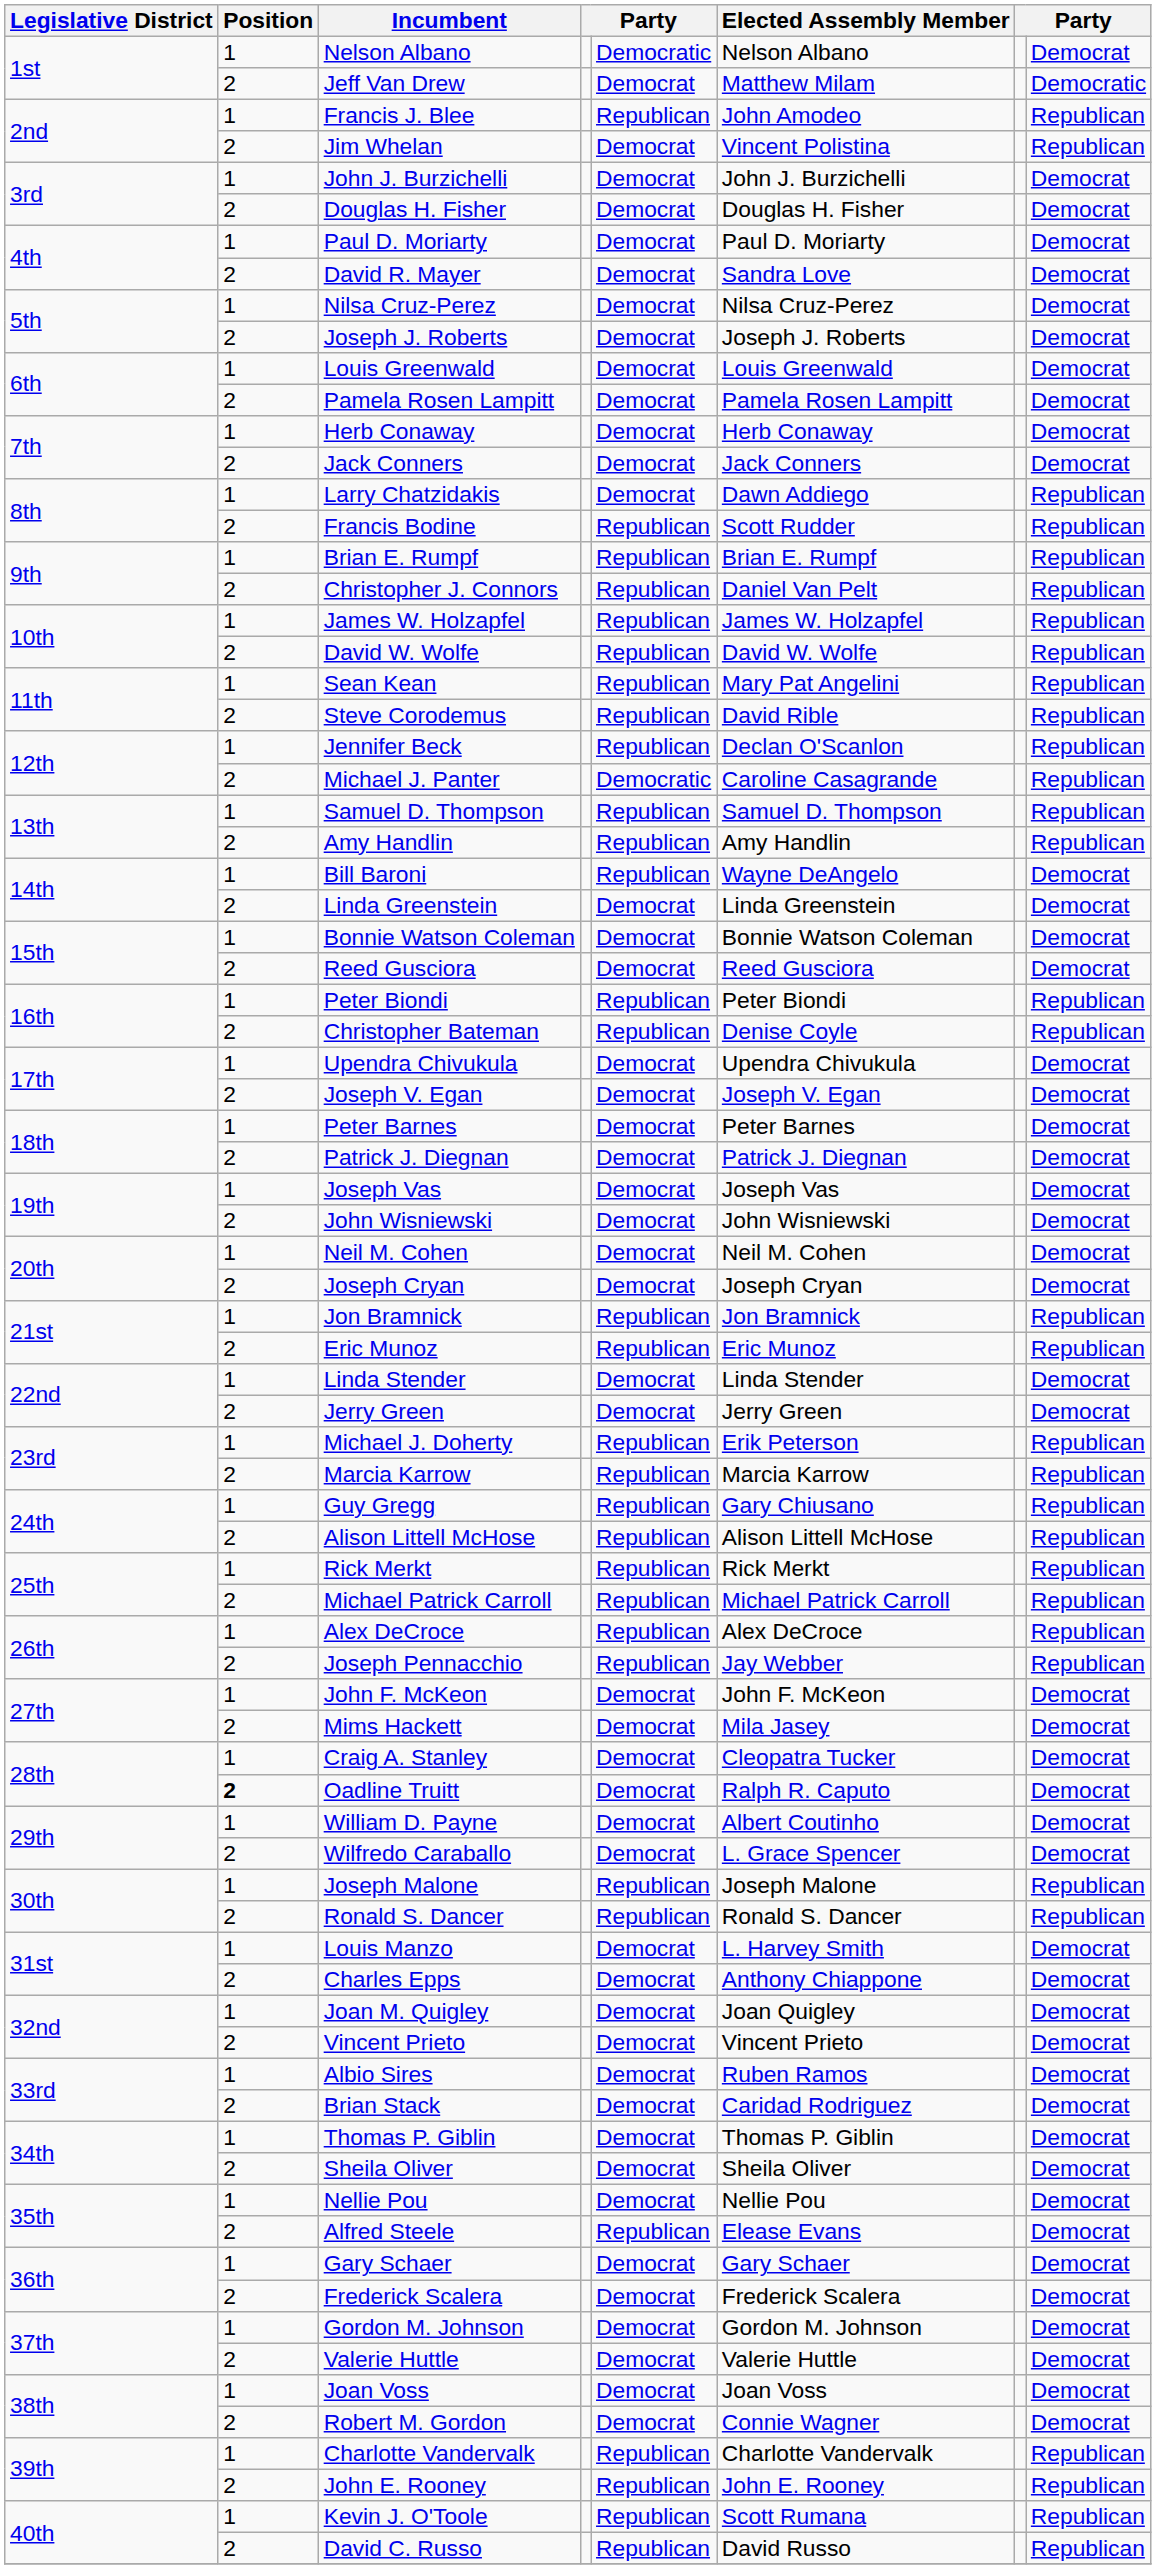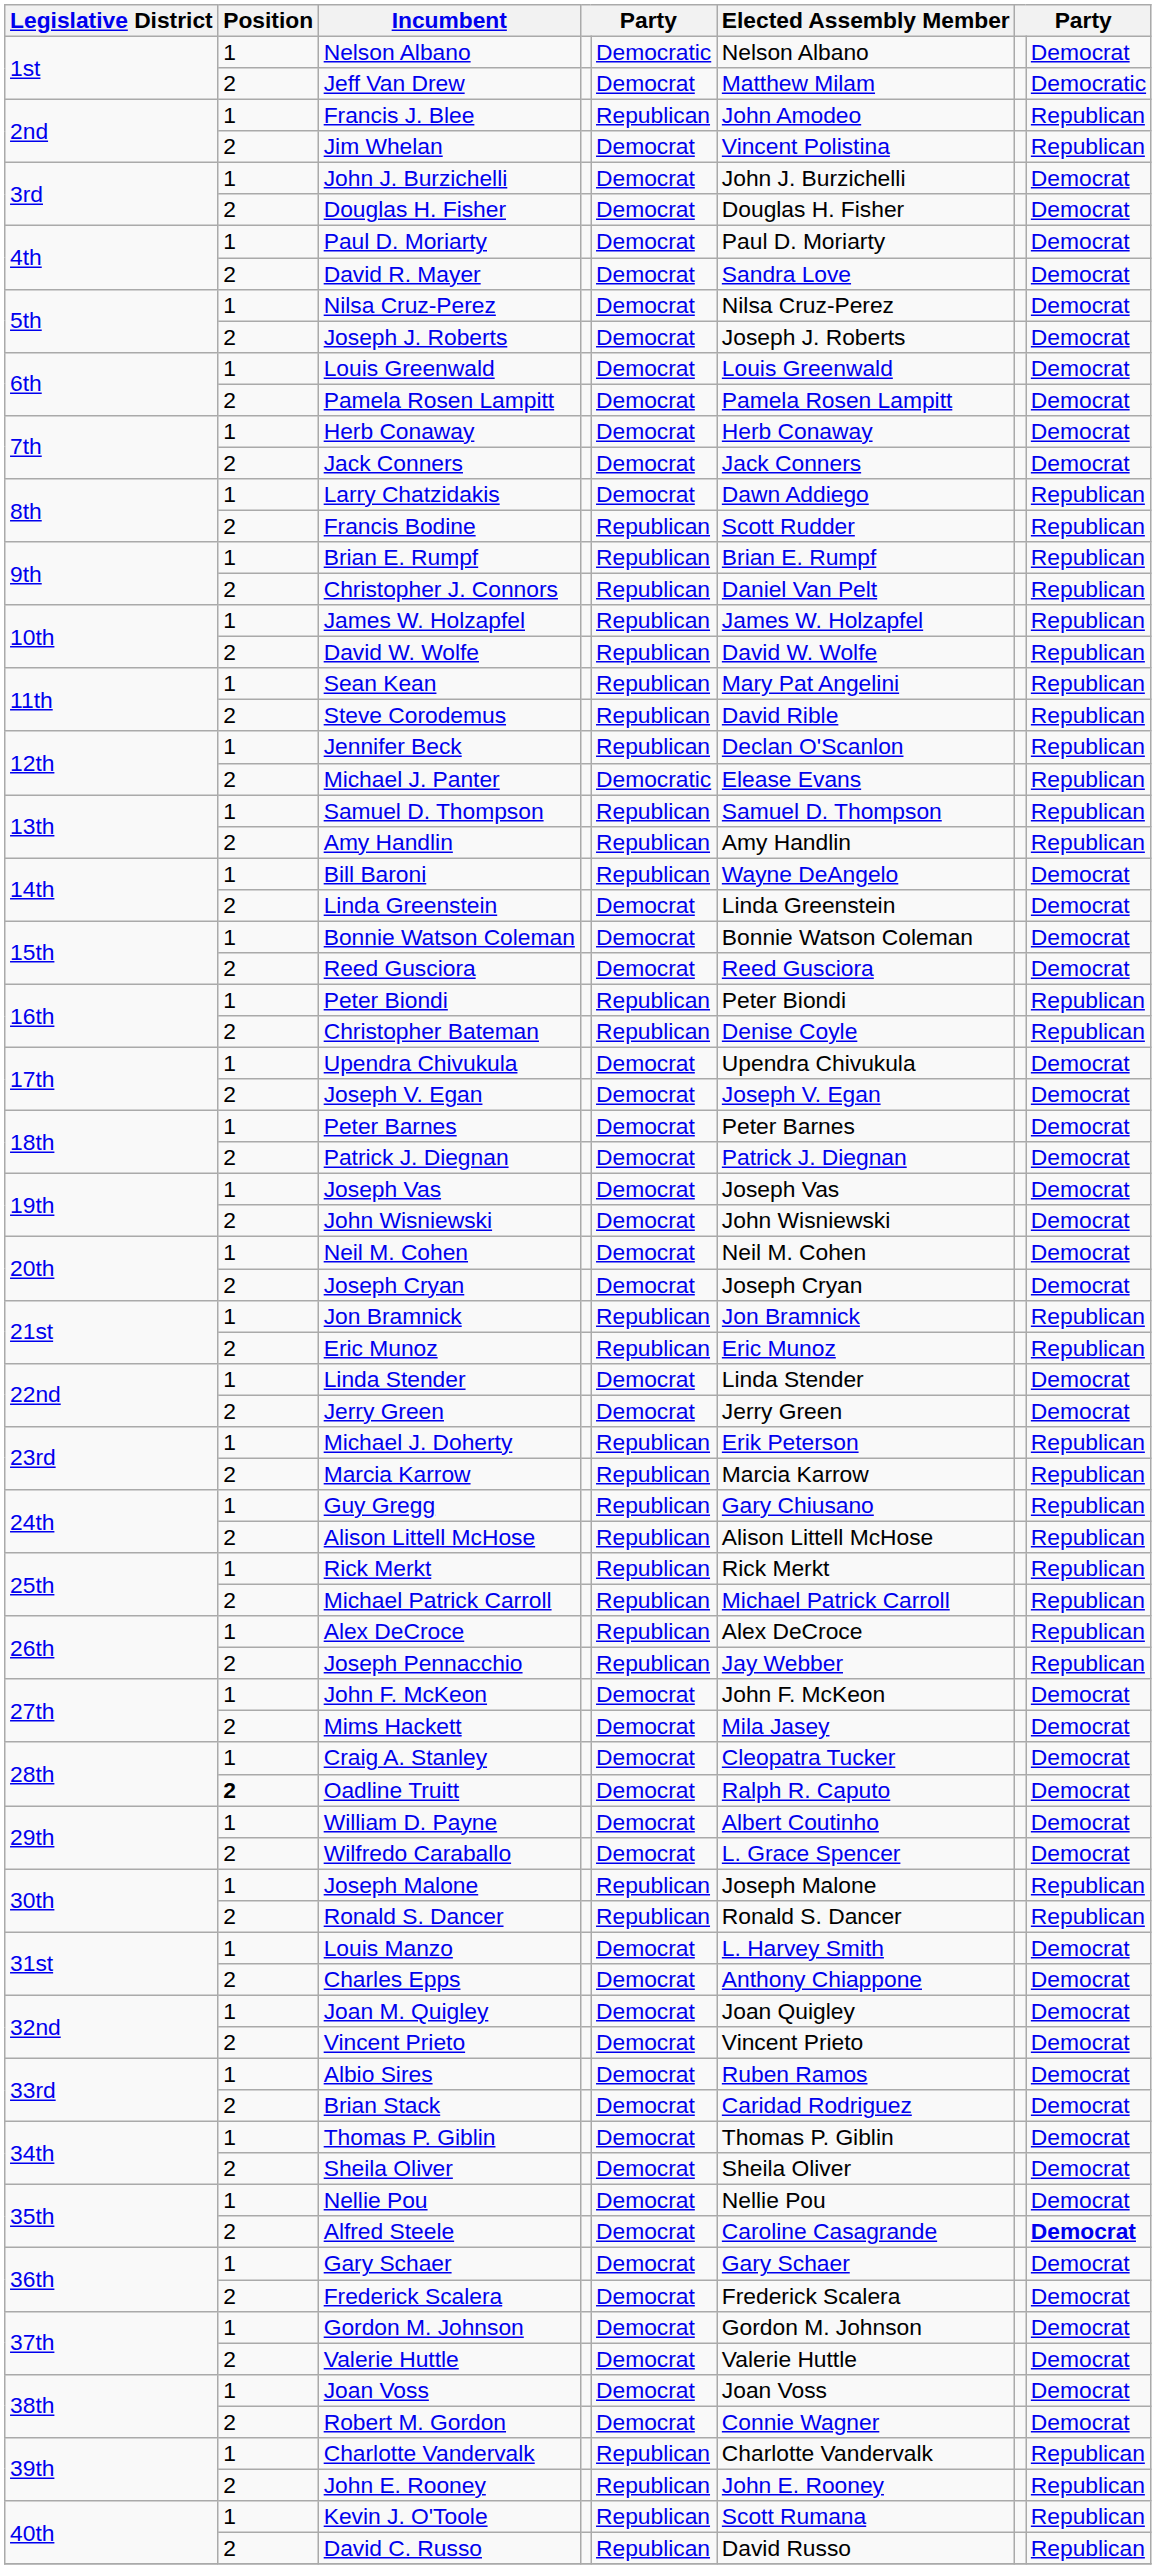(829, 778) Caroline Casagrande -> (792, 778) Elease Evans
(653, 2232) Republican -> (645, 2232) Democrat
(792, 2232) Elease Evans -> (829, 2232) Caroline Casagrande
(1080, 2232) normal -> (1083, 2232) bold
